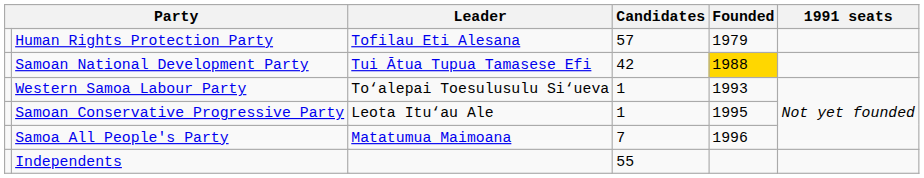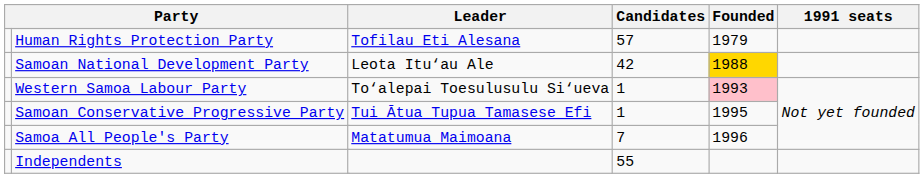(471, 65) Tui Ātua Tupua Tamasese Efi -> (422, 65) Leota Itu‘au Ale
(730, 89) no background -> (730, 89) pink background
(422, 113) Leota Itu‘au Ale -> (471, 113) Tui Ātua Tupua Tamasese Efi
